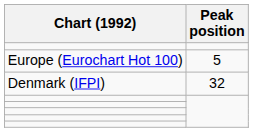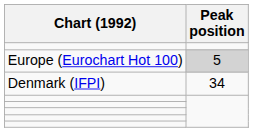(217, 60) no background -> (217, 60) lightgrey background
(217, 83) 32 -> (217, 83) 34
